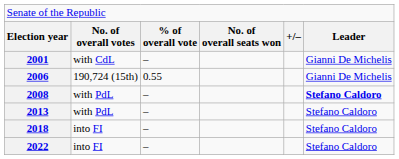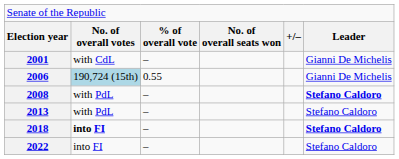(106, 77) no background -> (106, 77) lightblue background
(88, 128) normal -> (89, 128) bold
(341, 128) normal -> (344, 128) bold
